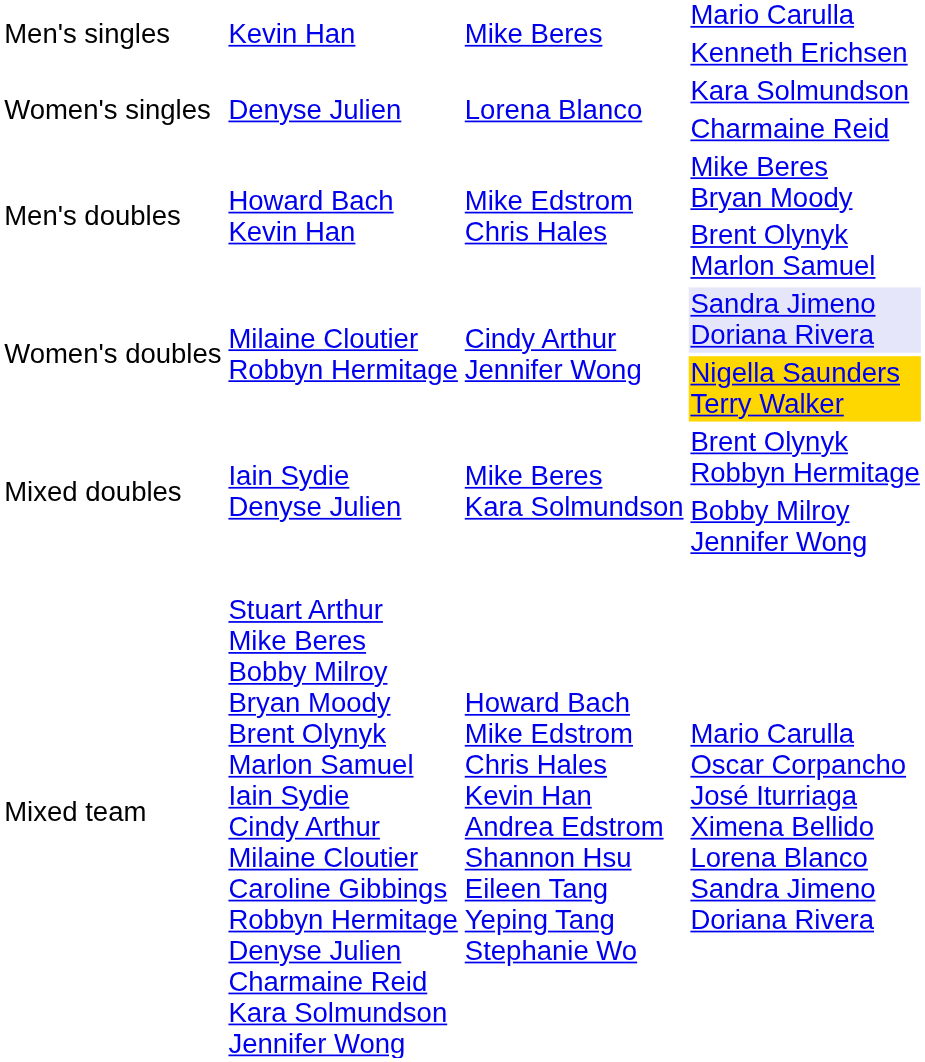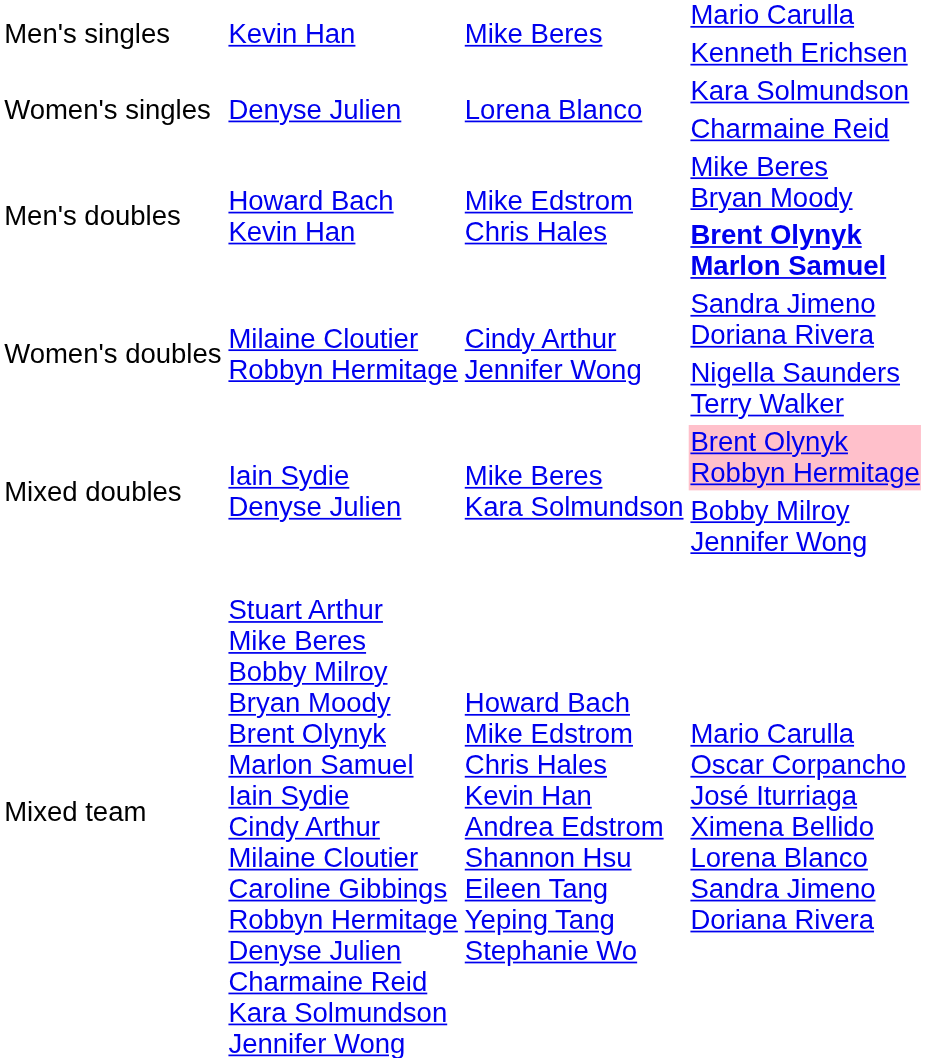(783, 250) normal -> (788, 250) bold
(783, 319) lavender background -> (783, 319) no background
(795, 388) gold background -> (795, 388) no background
(805, 457) no background -> (805, 457) pink background
